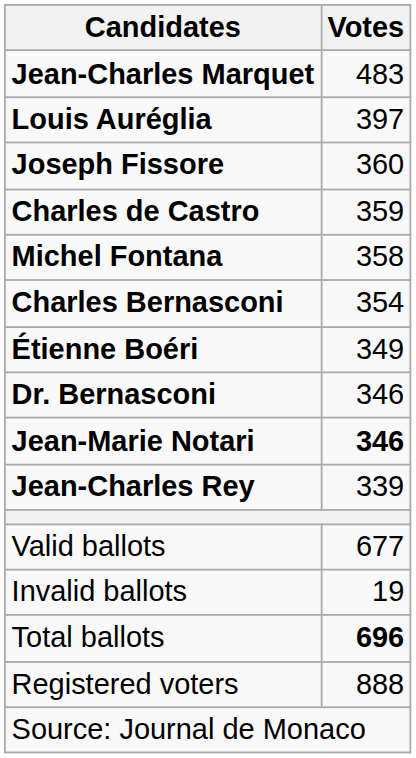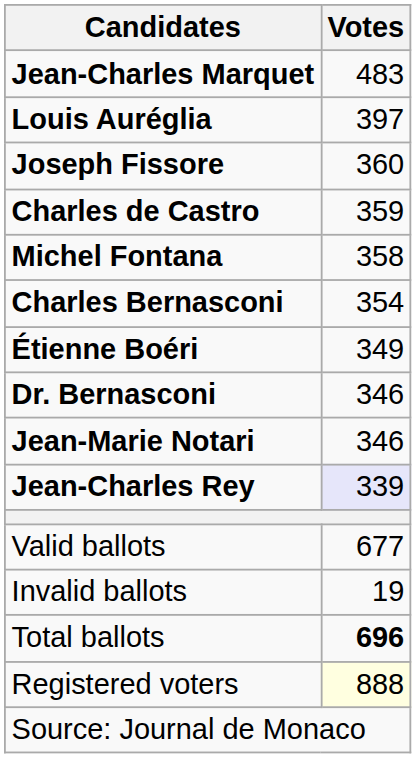(380, 440) bold -> (380, 440) normal
(380, 486) no background -> (380, 486) lavender background
(380, 683) no background -> (380, 683) lightyellow background
